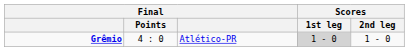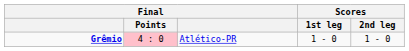(151, 39) no background -> (151, 39) pink background
(324, 39) lightgrey background -> (324, 39) no background
